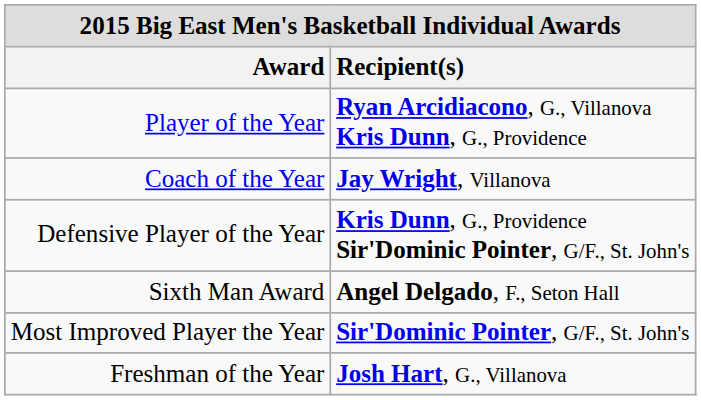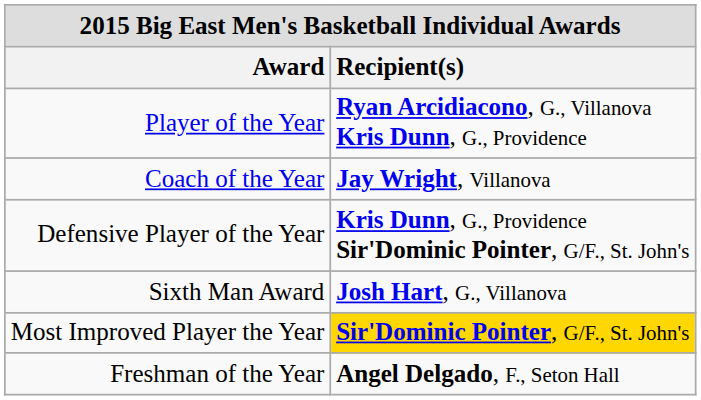(478, 291) Angel Delgado, F., Seton Hall -> (451, 291) Josh Hart, G., Villanova
(513, 332) no background -> (513, 332) gold background
(451, 373) Josh Hart, G., Villanova -> (478, 373) Angel Delgado, F., Seton Hall
